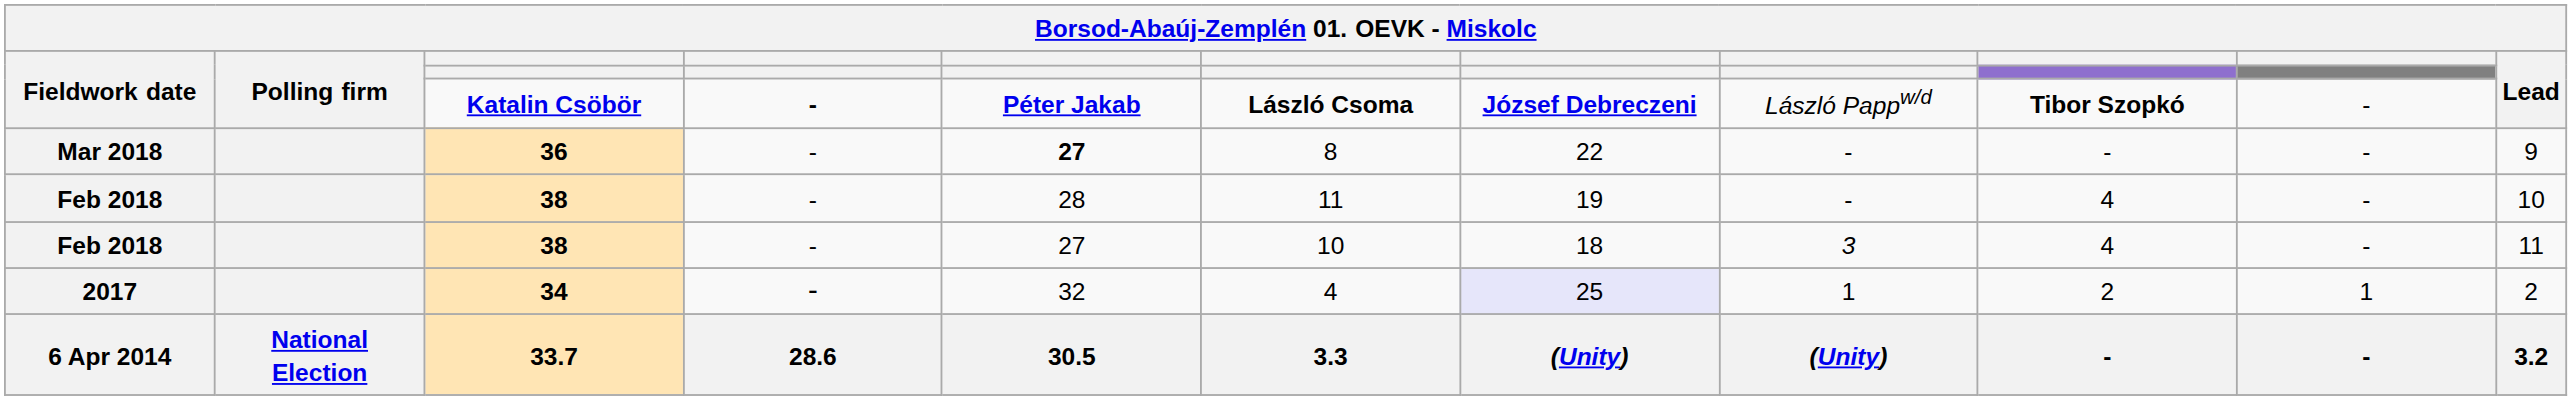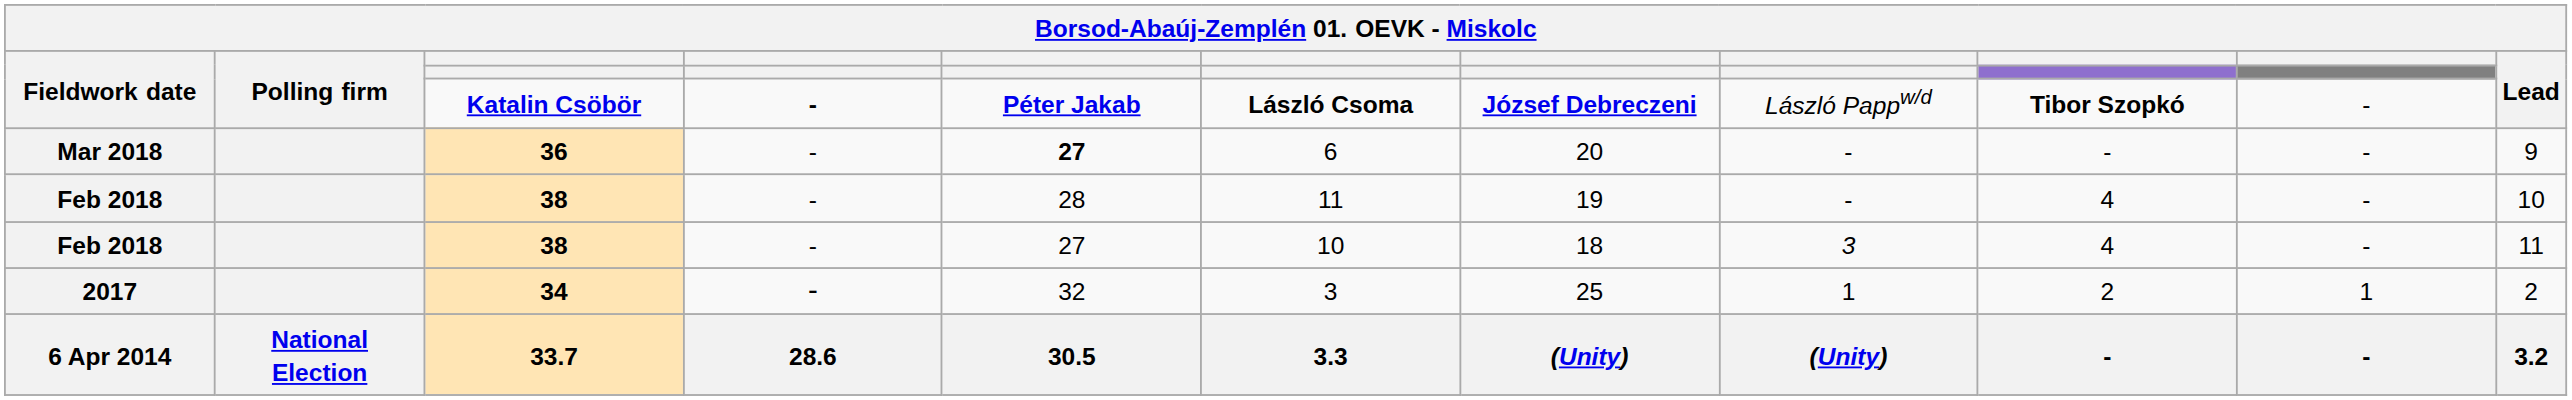(1331, 152) 8 -> (1331, 152) 6
(1590, 152) 22 -> (1590, 152) 20
(1331, 292) 4 -> (1331, 292) 3
(1590, 292) lavender background -> (1590, 292) no background
